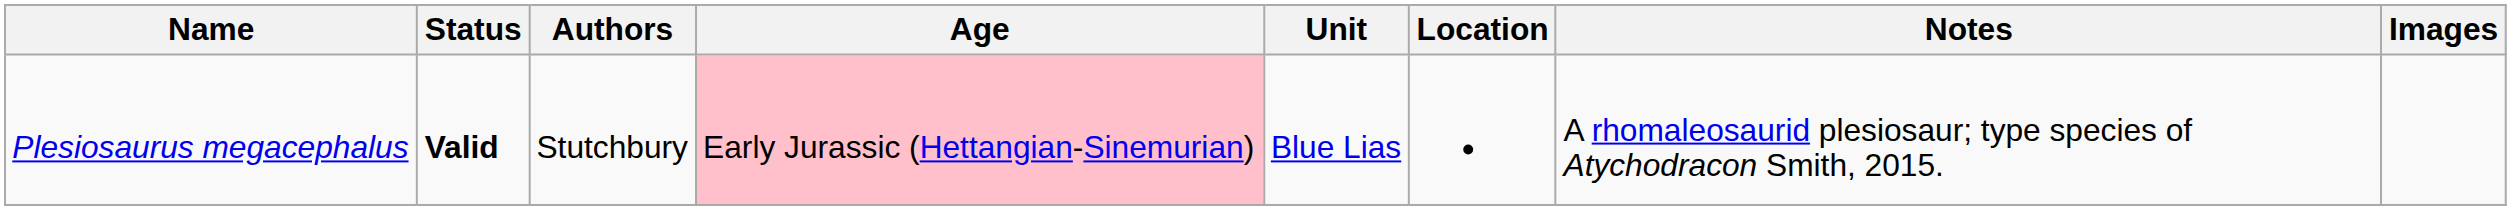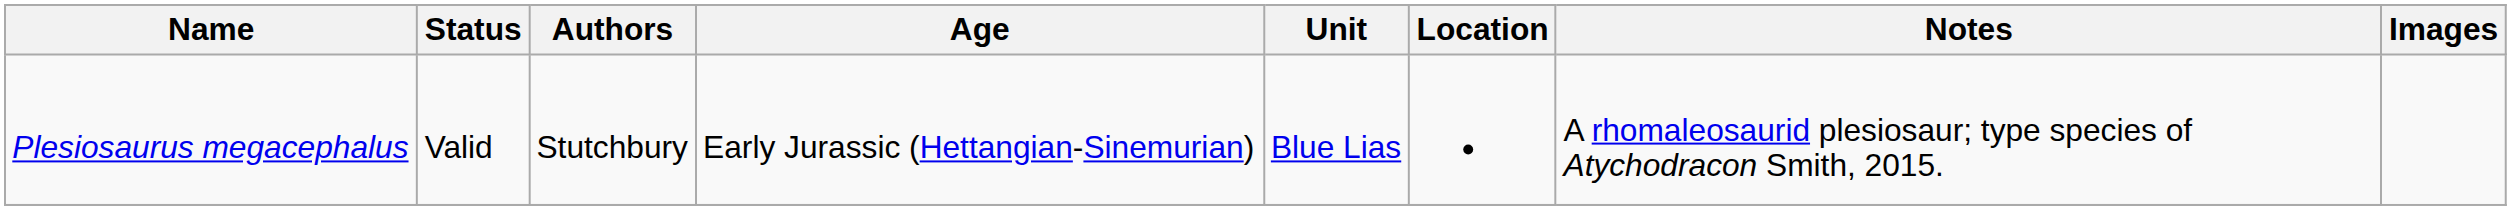(462, 147) bold -> (459, 147) normal
(979, 147) pink background -> (979, 147) no background
